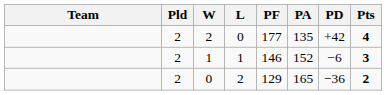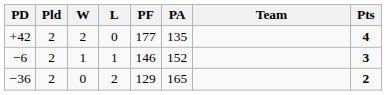columns swapped: (83, 15) <-> (334, 15)
